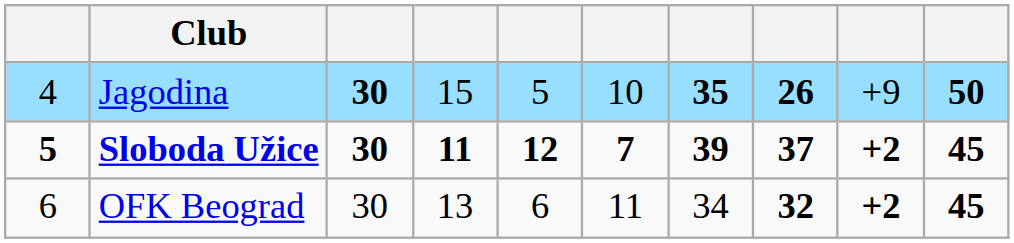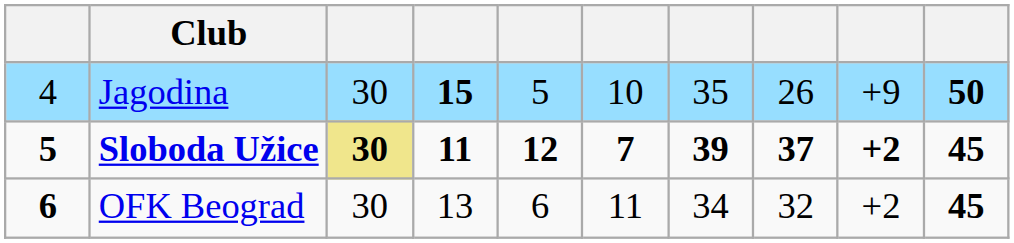(370, 91) bold -> (370, 91) normal
(455, 91) normal -> (455, 91) bold
(711, 91) bold -> (711, 91) normal
(796, 91) bold -> (796, 91) normal
(370, 149) no background -> (370, 149) khaki background
(48, 206) normal -> (48, 206) bold
(796, 206) bold -> (796, 206) normal
(881, 206) bold -> (881, 206) normal
